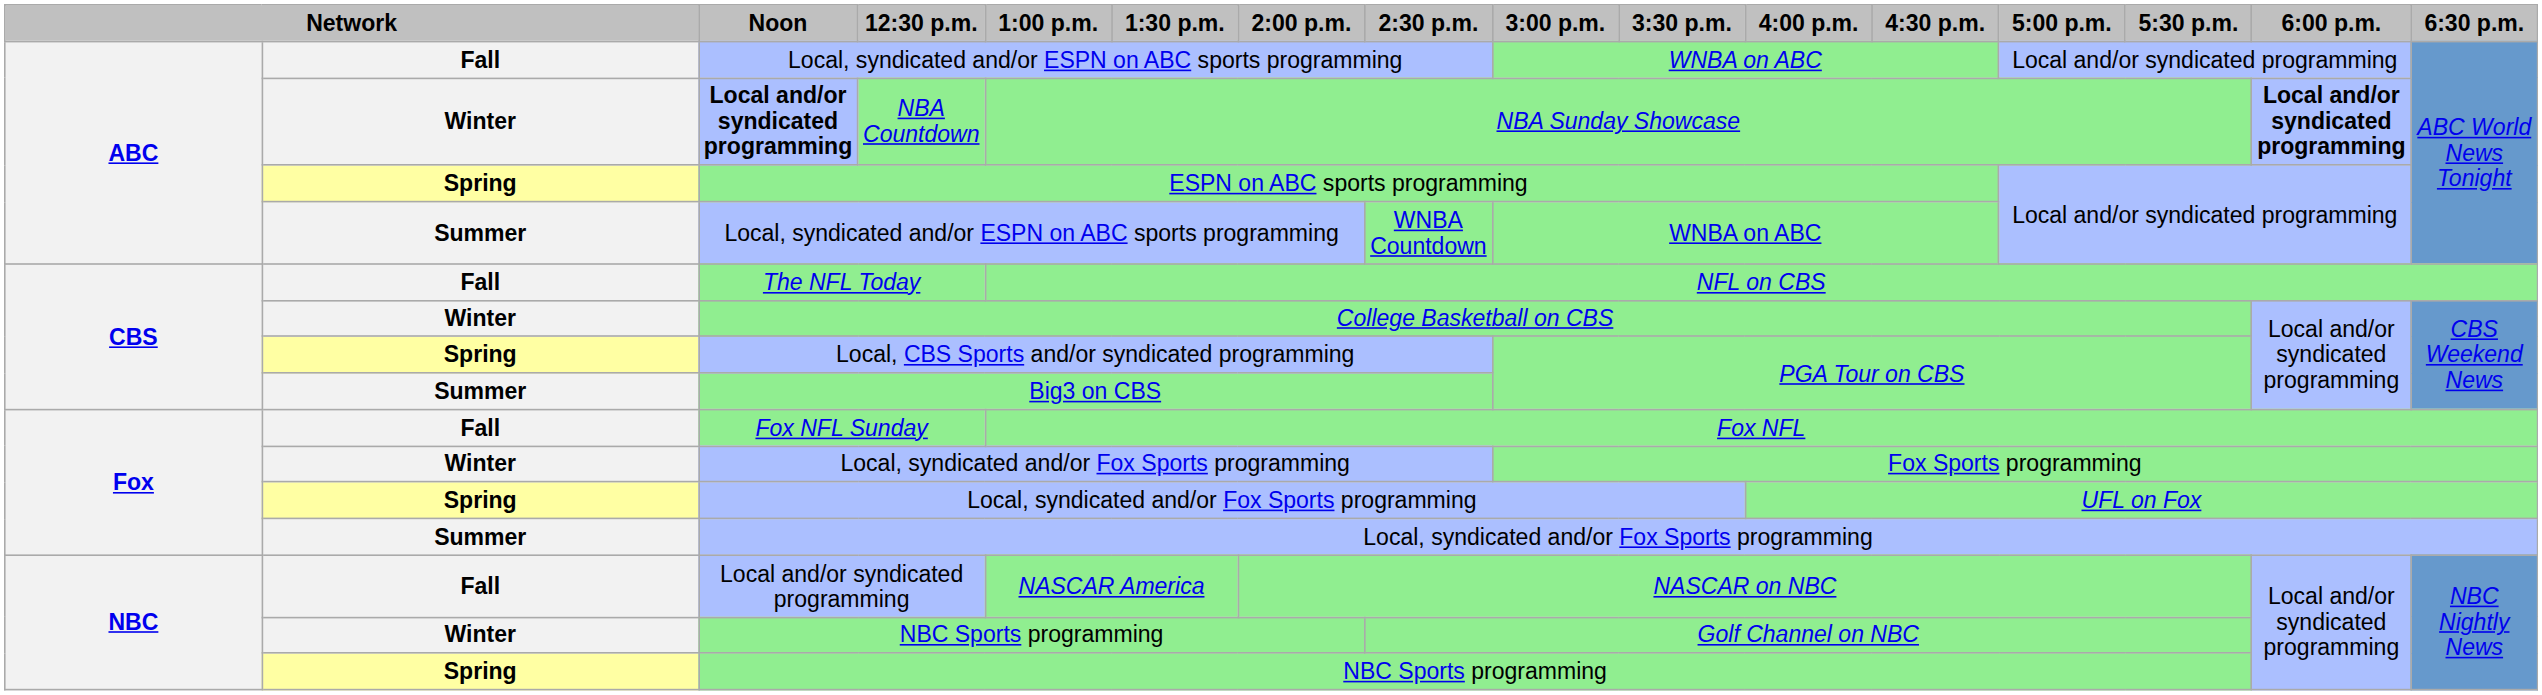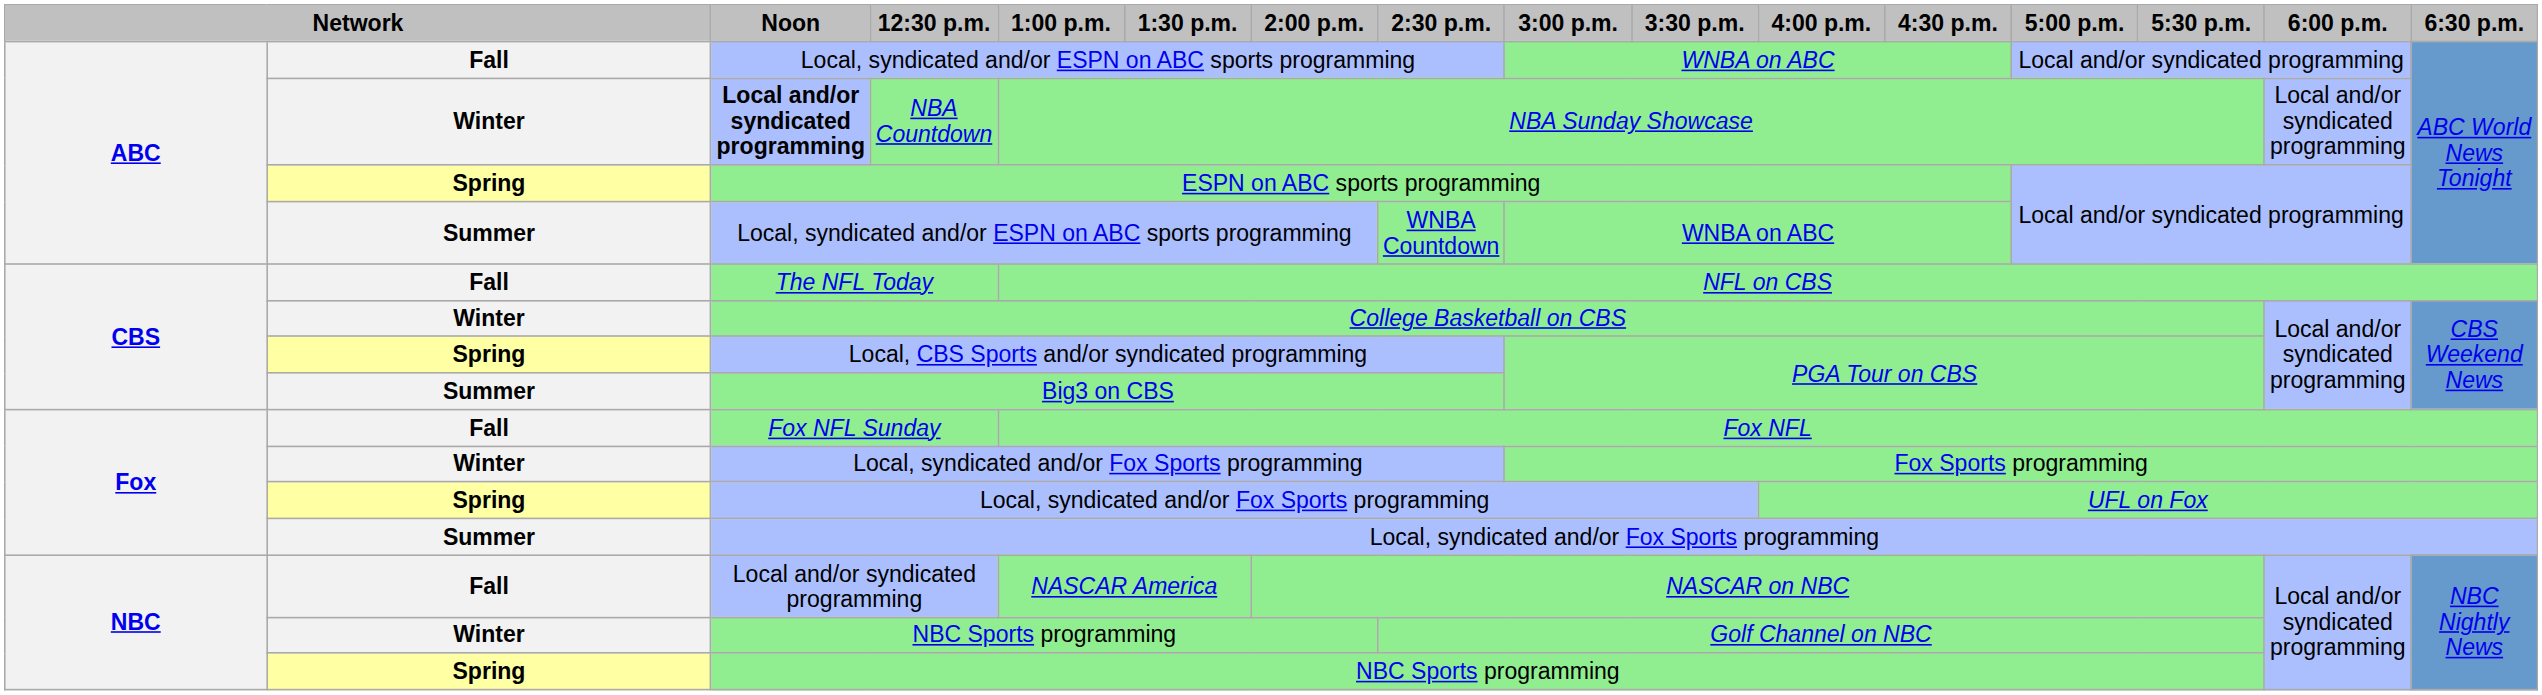(2331, 122) bold -> (2338, 122) normal
